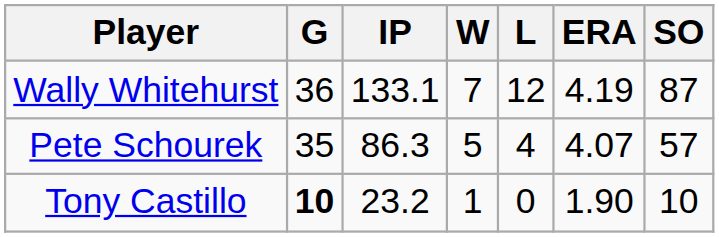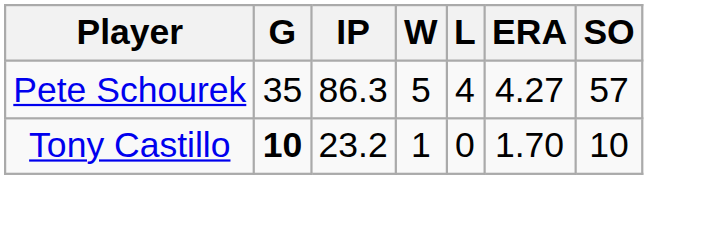- row: (146, 88)
(599, 145) 4.07 -> (530, 88) 4.27
(599, 201) 1.90 -> (530, 145) 1.70
